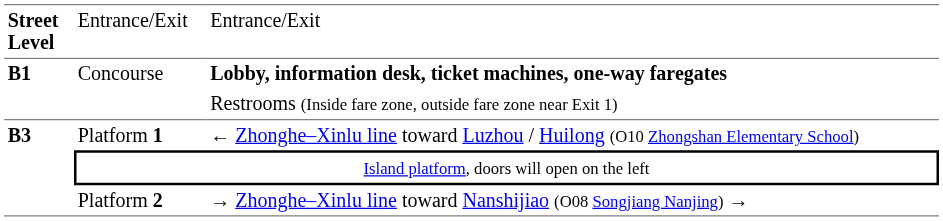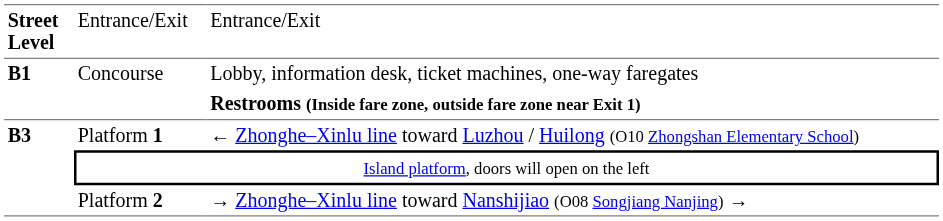(469, 73) bold -> (454, 73) normal
(414, 103) normal -> (425, 103) bold
